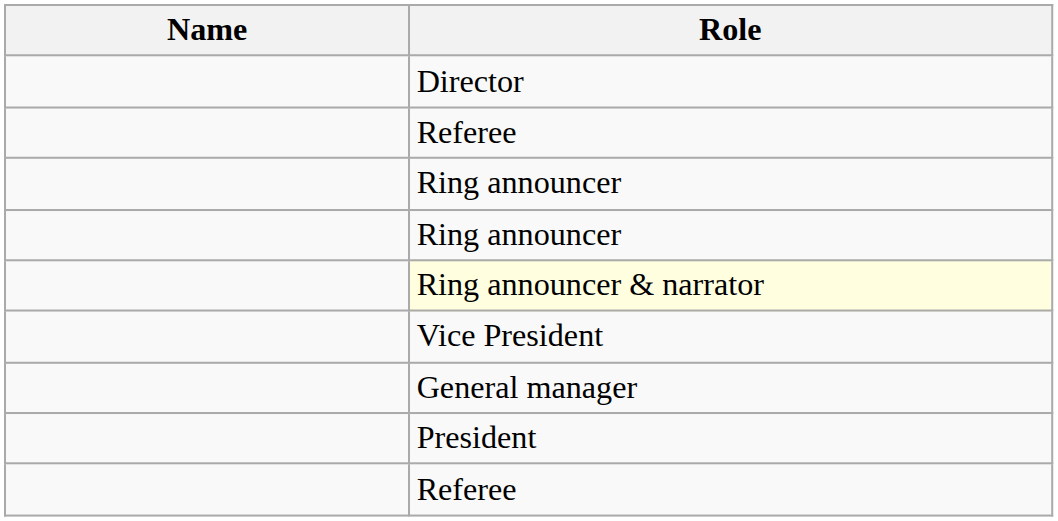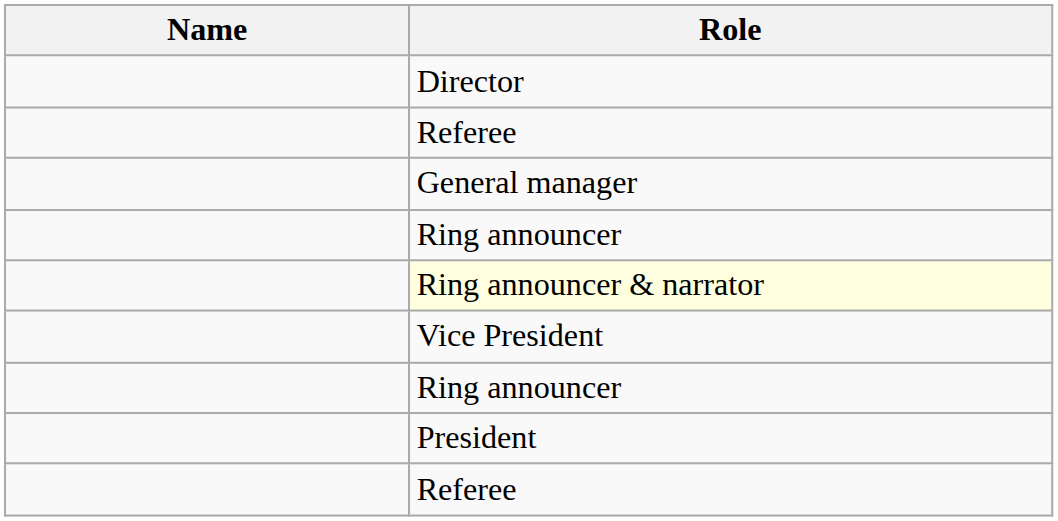(519, 183) Ring announcer -> (527, 183) General manager
(527, 387) General manager -> (519, 387) Ring announcer
